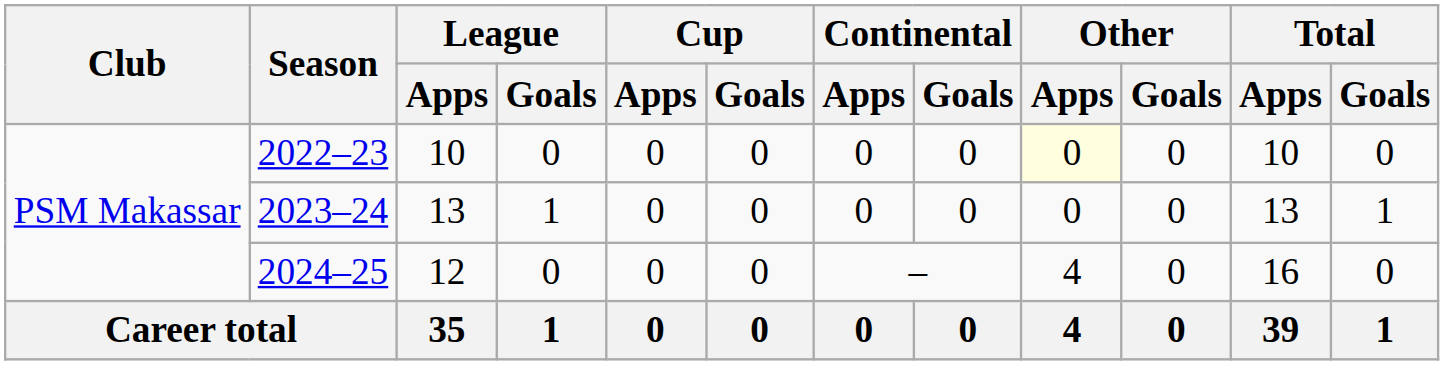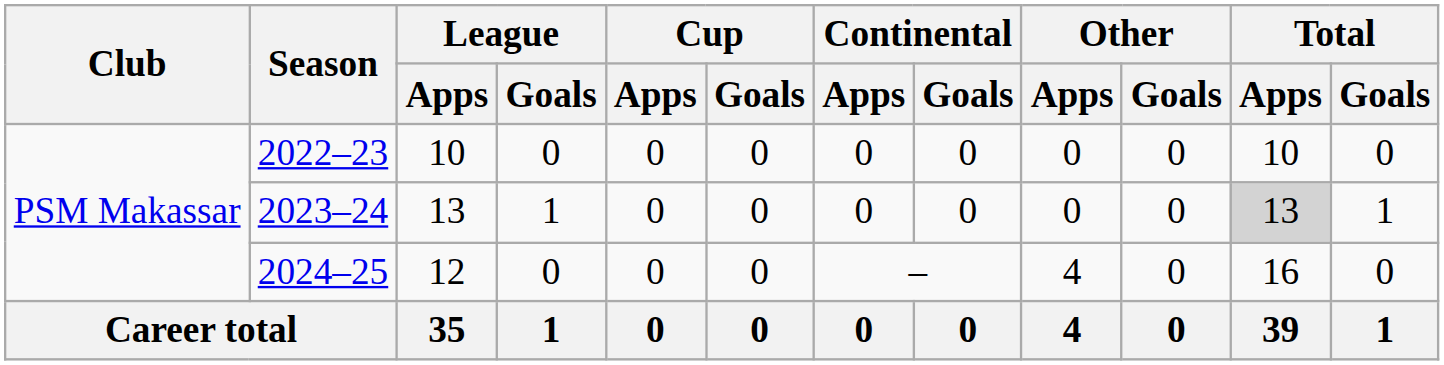(1072, 152) lightyellow background -> (1072, 152) no background
(1281, 211) no background -> (1281, 211) lightgrey background
